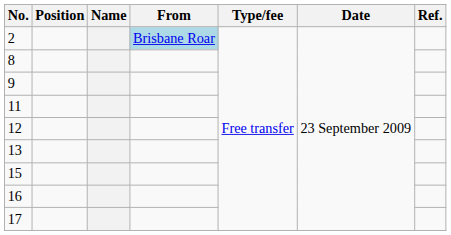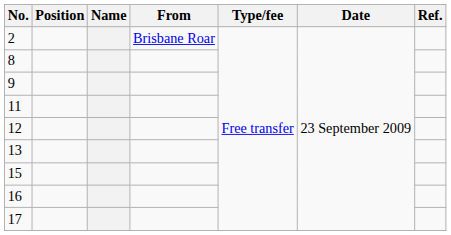(174, 38) lightblue background -> (174, 38) no background
